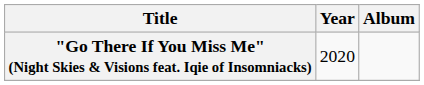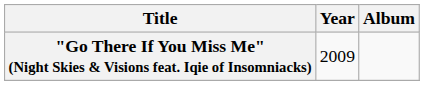(337, 56) 2020 -> (337, 56) 2009
